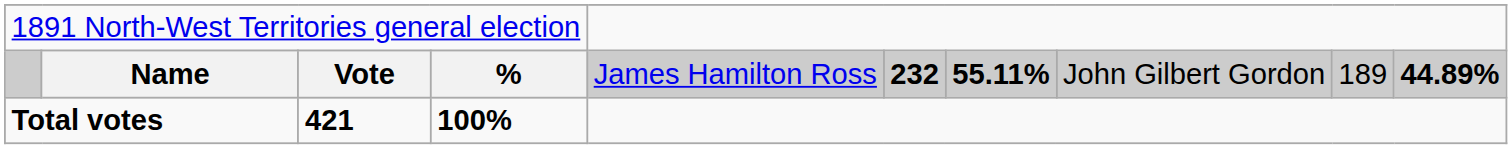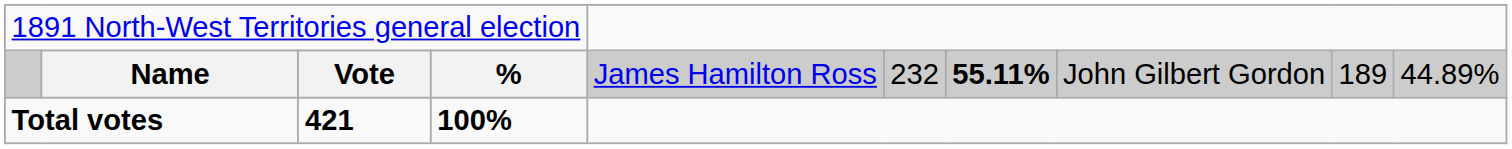(915, 73) bold -> (915, 73) normal
(1450, 73) bold -> (1450, 73) normal
